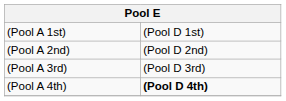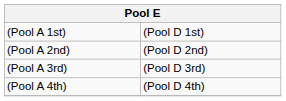(175, 86) bold -> (174, 86) normal
